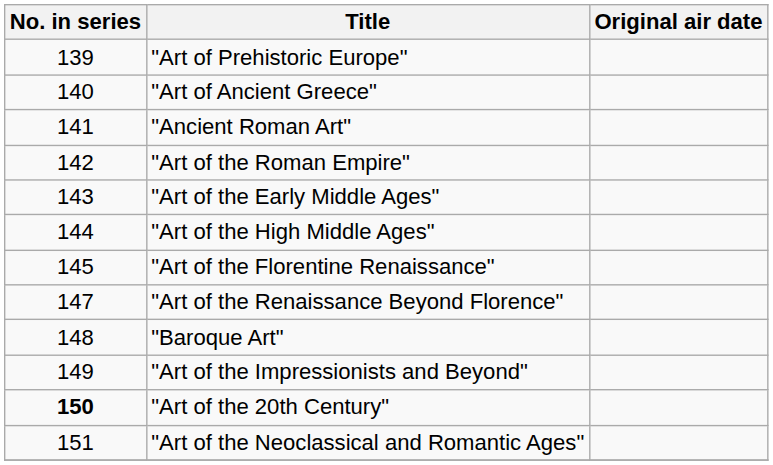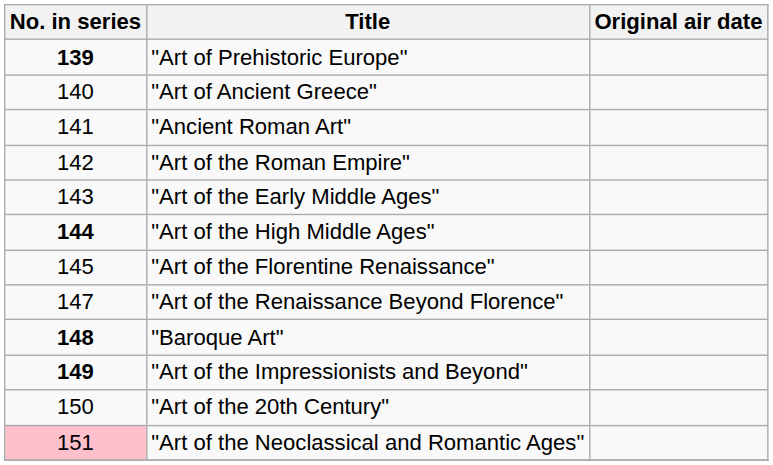(75, 57) normal -> (75, 57) bold
(75, 232) normal -> (75, 232) bold
(75, 337) normal -> (75, 337) bold
(75, 372) normal -> (75, 372) bold
(75, 407) bold -> (75, 407) normal
(75, 442) no background -> (75, 442) pink background
